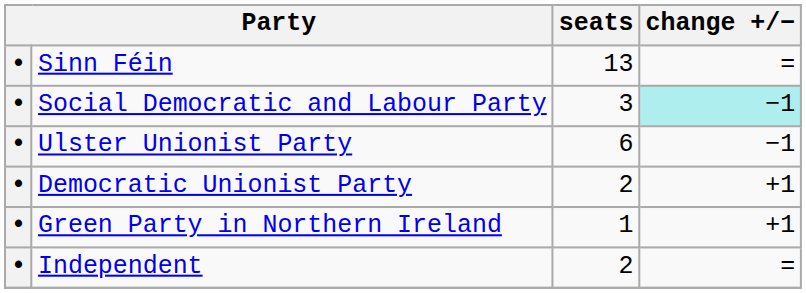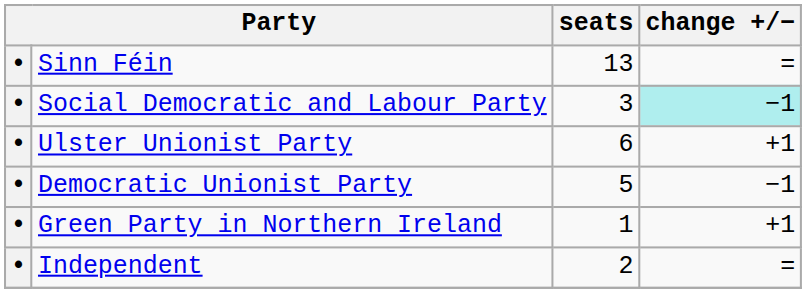(780, 146) −1 -> (780, 146) +1
(626, 187) 2 -> (626, 187) 5
(780, 187) +1 -> (780, 187) −1
